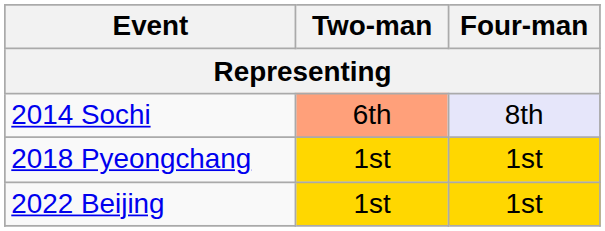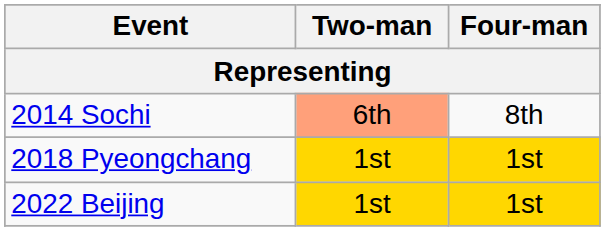(524, 114) lavender background -> (524, 114) no background
